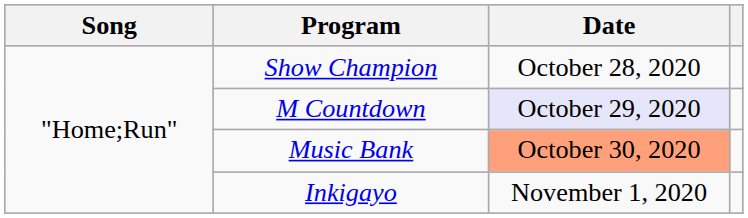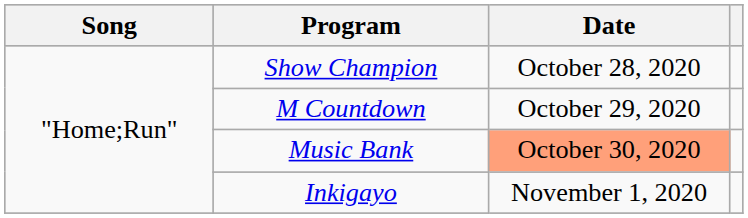(609, 108) lavender background -> (609, 108) no background
